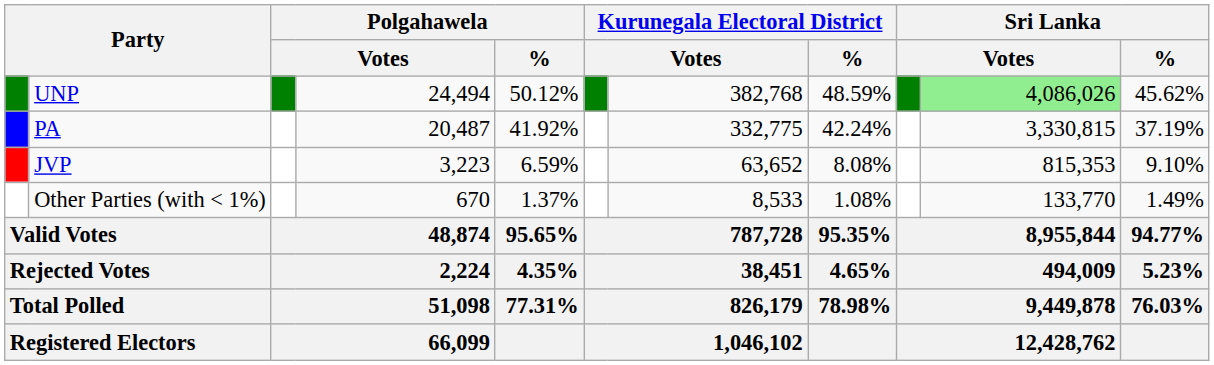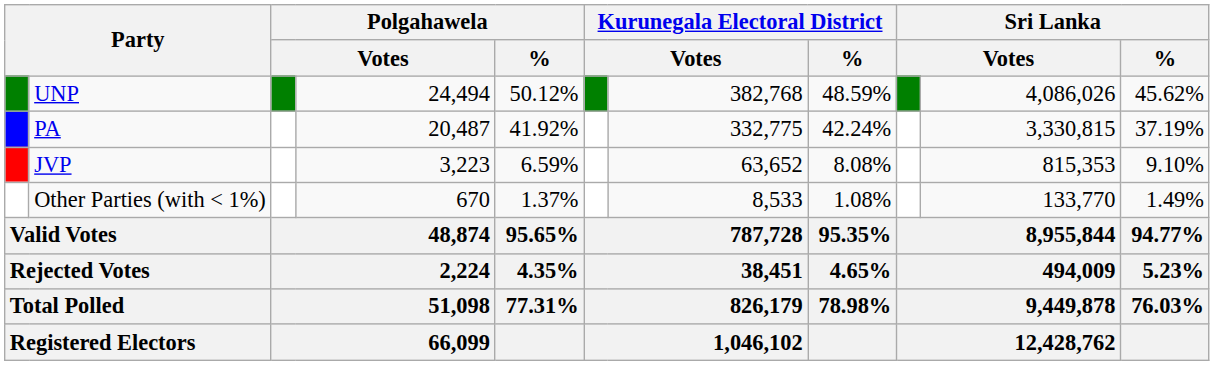(1071, 93) lightgreen background -> (1071, 93) no background
